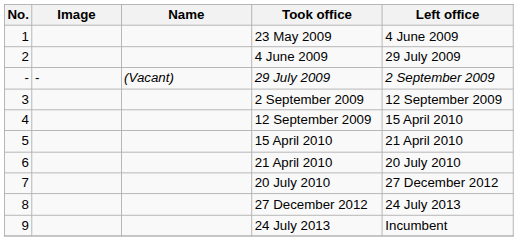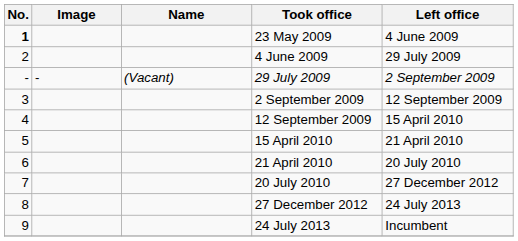(25, 36) normal -> (25, 36) bold
